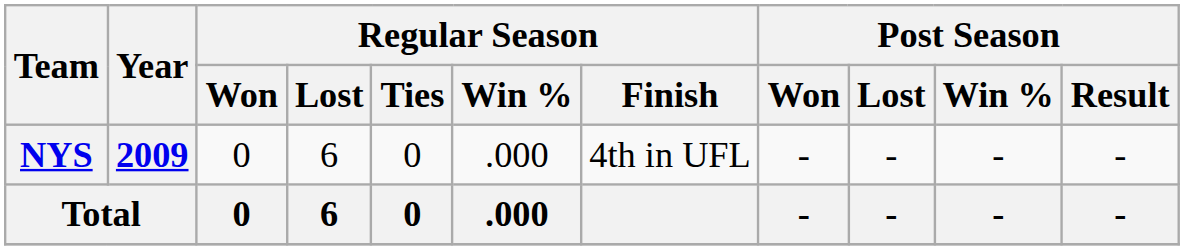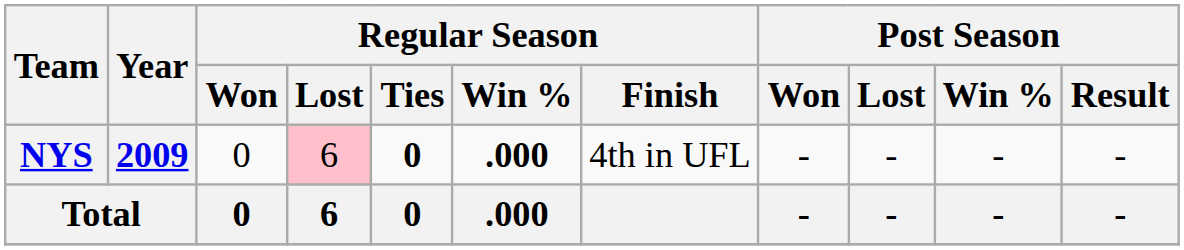(329, 154) no background -> (329, 154) pink background
(412, 154) normal -> (412, 154) bold
(517, 154) normal -> (517, 154) bold
